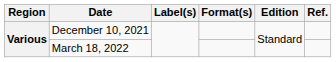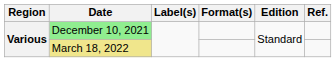(100, 30) no background -> (100, 30) lightgreen background
(90, 48) no background -> (90, 48) khaki background
